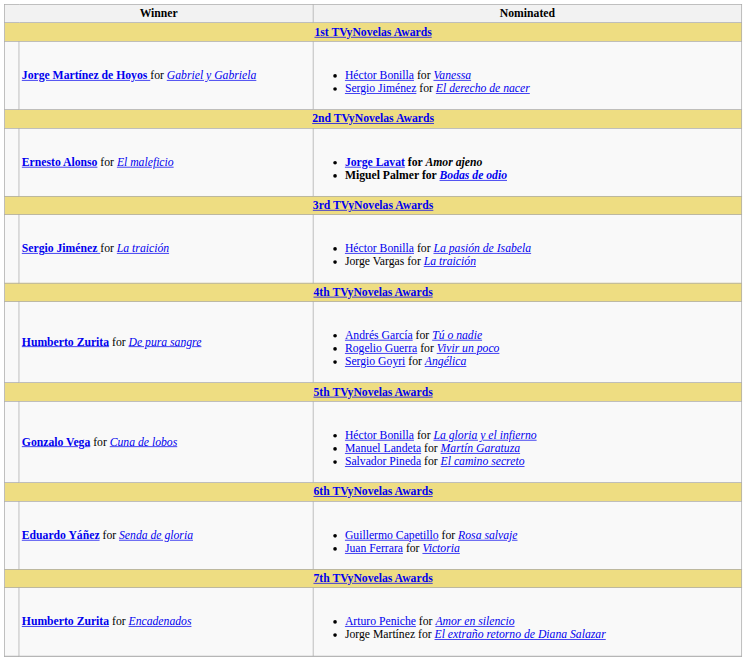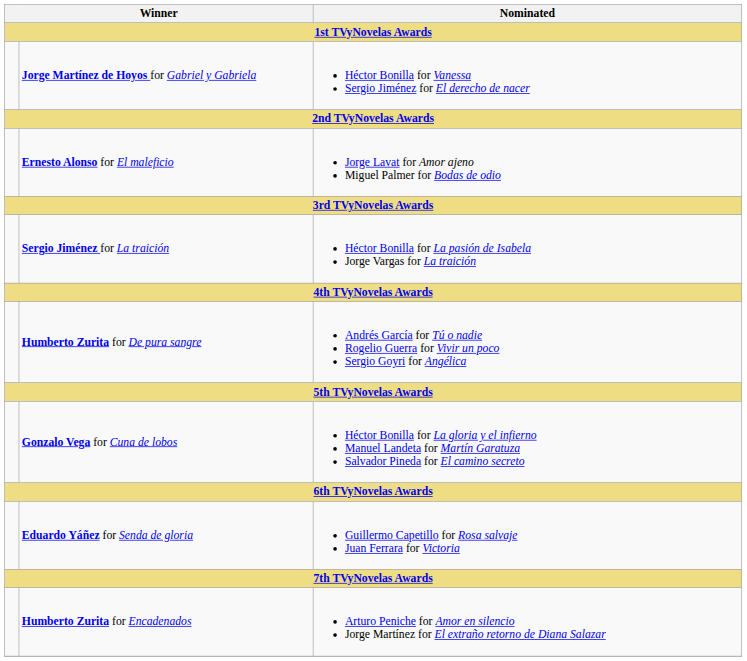(527, 169) bold -> (527, 169) normal
